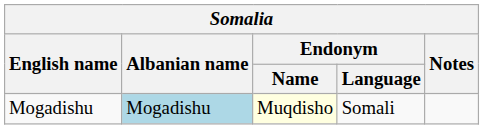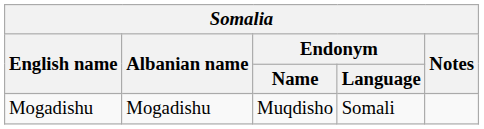(168, 108) lightblue background -> (168, 108) no background
(295, 108) lightyellow background -> (295, 108) no background
